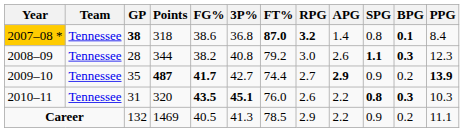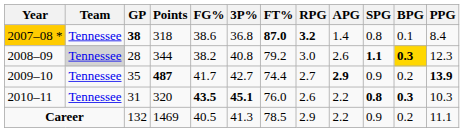(405, 35) bold -> (405, 35) normal
(95, 55) no background -> (95, 55) lightgrey background
(405, 55) no background -> (405, 55) gold background
(205, 76) bold -> (205, 76) normal
